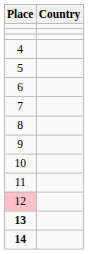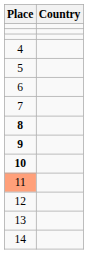(20, 125) normal -> (20, 125) bold
(20, 144) normal -> (20, 144) bold
(20, 163) normal -> (20, 163) bold
(20, 182) no background -> (20, 182) lightsalmon background
(20, 201) pink background -> (20, 201) no background
(20, 220) bold -> (20, 220) normal
(20, 239) bold -> (20, 239) normal
